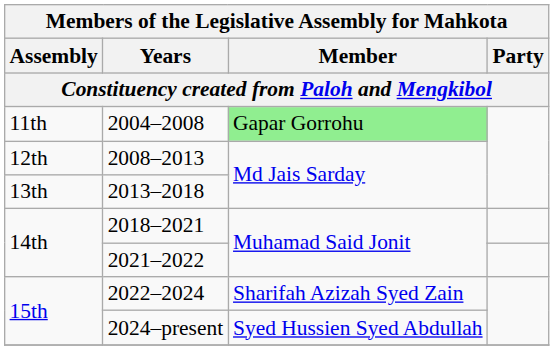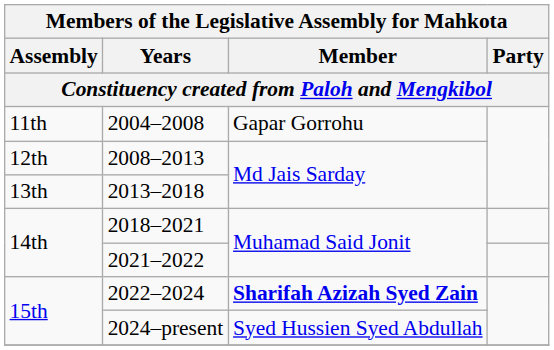(298, 123) lightgreen background -> (298, 123) no background
(348, 293) normal -> (355, 293) bold
